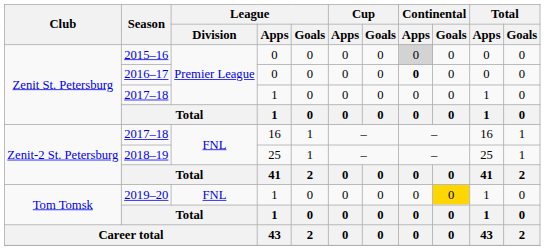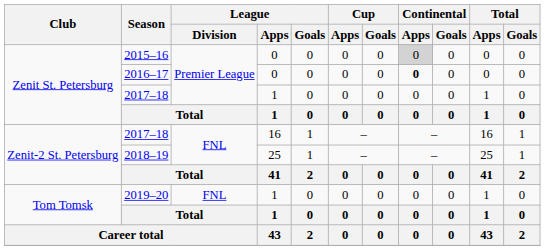(451, 194) gold background -> (451, 194) no background
